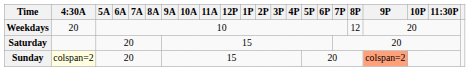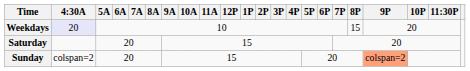(73, 27) no background -> (73, 27) lavender background
(355, 27) 12 -> (355, 27) 15
(73, 58) lightyellow background -> (73, 58) no background
